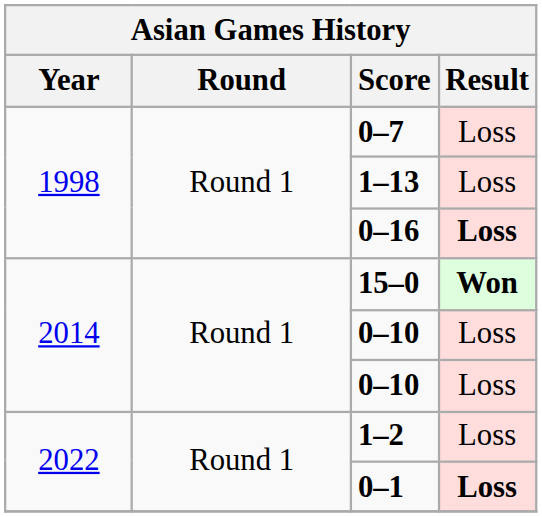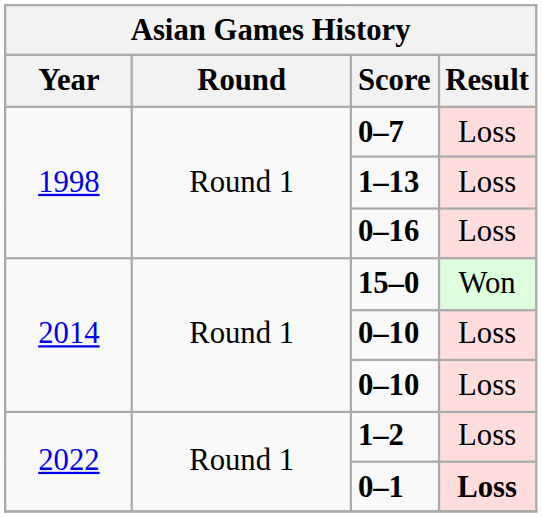(487, 232) bold -> (487, 232) normal
(487, 282) bold -> (487, 282) normal
